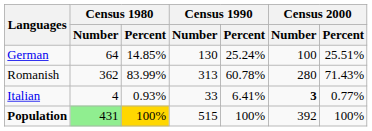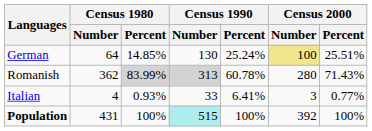(307, 55) no background -> (307, 55) khaki background
(146, 75) no background -> (146, 75) lightgrey background
(208, 75) no background -> (208, 75) lightgrey background
(313, 95) bold -> (313, 95) normal
(109, 116) lightgreen background -> (109, 116) no background
(151, 116) gold background -> (151, 116) no background
(208, 116) no background -> (208, 116) paleturquoise background
